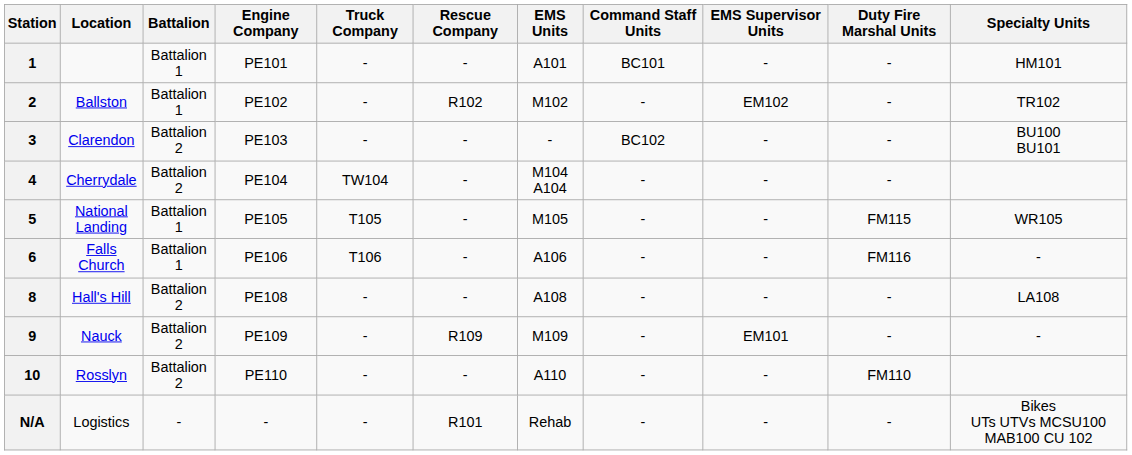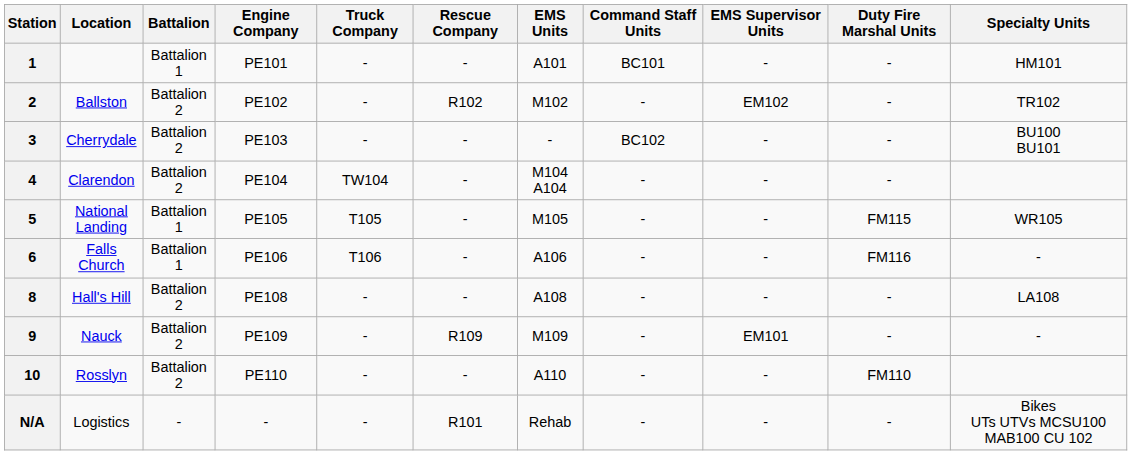(179, 102) Battalion 1 -> (179, 102) Battalion 2
(101, 141) Clarendon -> (101, 141) Cherrydale
(101, 180) Cherrydale -> (101, 180) Clarendon
